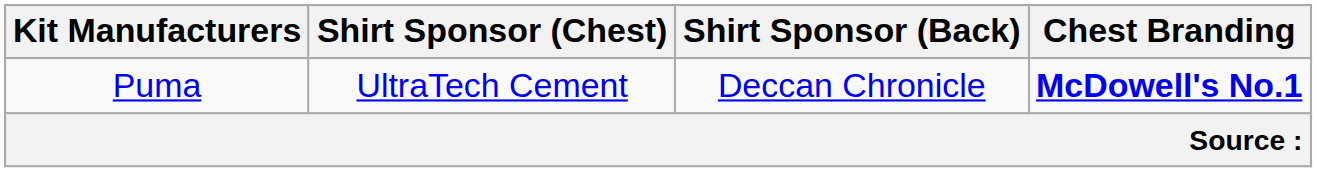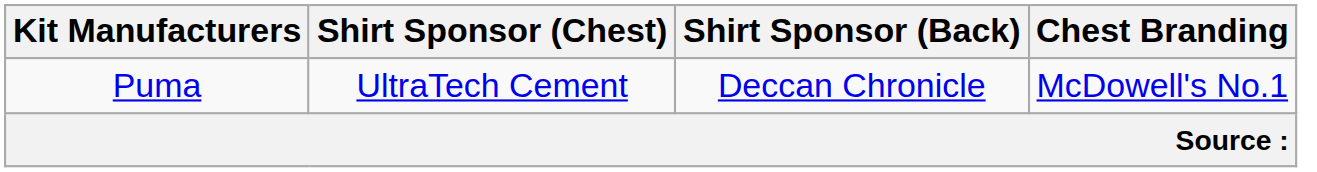(1169, 85) bold -> (1162, 85) normal
